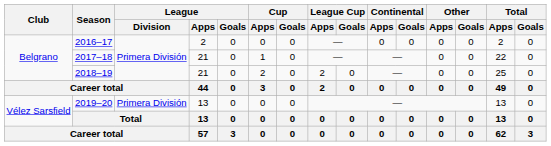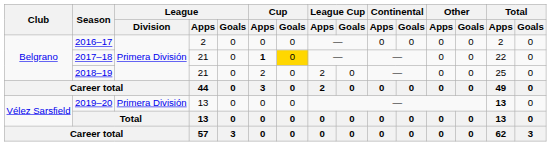(263, 57) normal -> (263, 57) bold
(292, 57) no background -> (292, 57) gold background
(501, 103) normal -> (501, 103) bold
